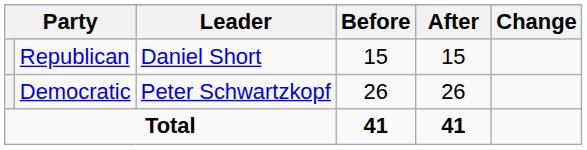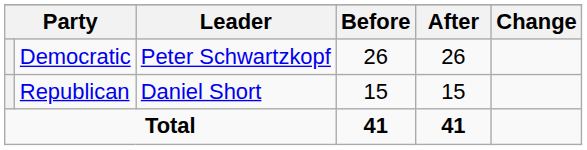rows swapped: (75, 91) <-> (75, 56)
